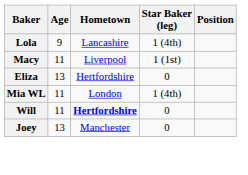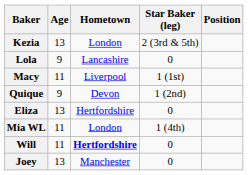+ row: (26, 42)
(167, 42) 1 (4th) -> (170, 59) 0
+ row: (26, 93)
